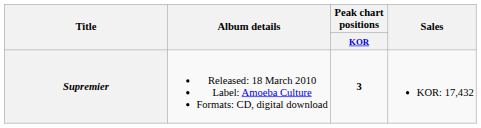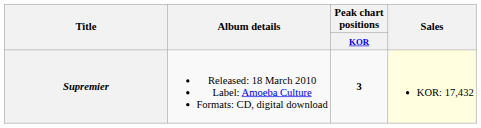(432, 92) no background -> (432, 92) lightyellow background
